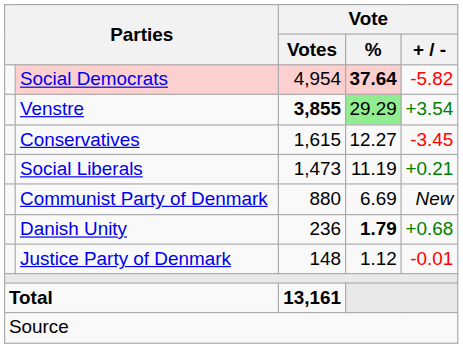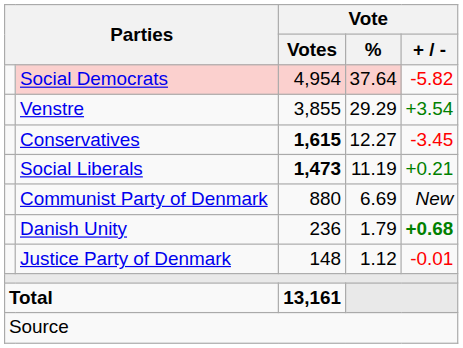(373, 79) bold -> (373, 79) normal
(317, 109) bold -> (317, 109) normal
(373, 109) lightgreen background -> (373, 109) no background
(317, 139) normal -> (317, 139) bold
(317, 169) normal -> (317, 169) bold
(378, 229) bold -> (378, 229) normal
(429, 229) normal -> (429, 229) bold
